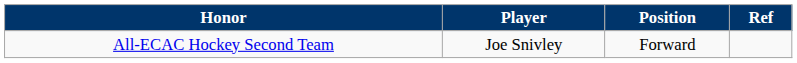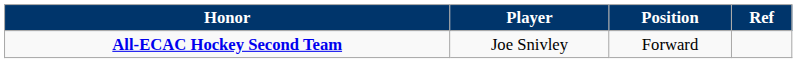(223, 44) normal -> (227, 44) bold
